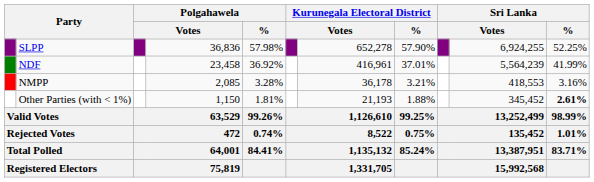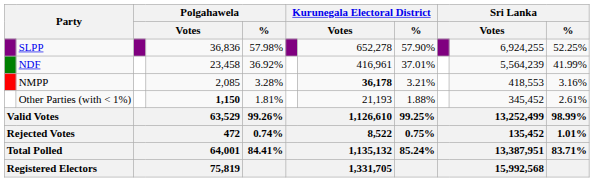(377, 82) normal -> (377, 82) bold
(228, 99) normal -> (228, 99) bold
(572, 99) bold -> (573, 99) normal
